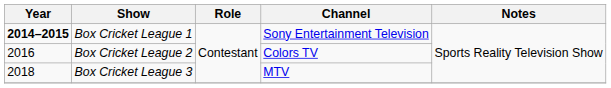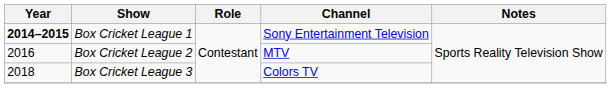(291, 53) Colors TV -> (276, 53) MTV
(276, 72) MTV -> (291, 72) Colors TV
